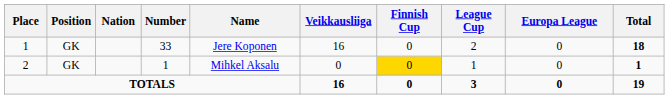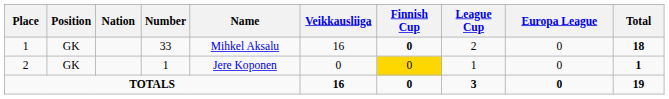(245, 46) Jere Koponen -> (245, 46) Mihkel Aksalu
(409, 46) normal -> (409, 46) bold
(245, 65) Mihkel Aksalu -> (245, 65) Jere Koponen
